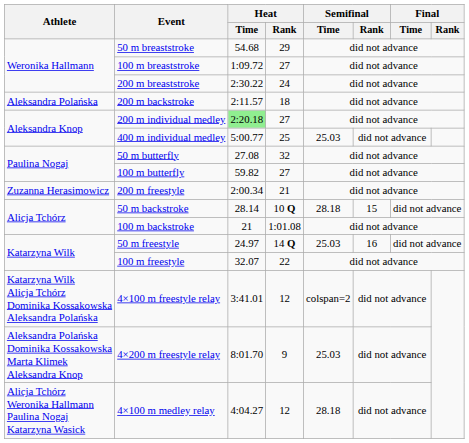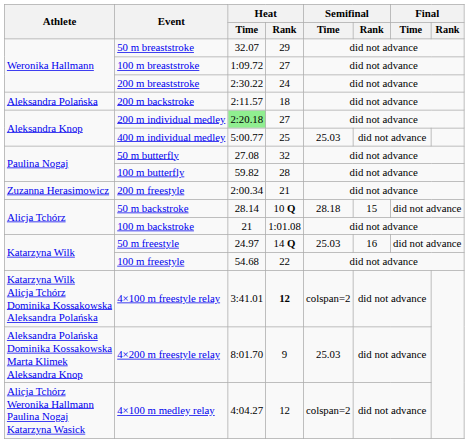(247, 48) 54.68 -> (247, 48) 32.07
(285, 173) 27 -> (285, 173) 28
(247, 262) 32.07 -> (247, 262) 54.68
(285, 299) normal -> (285, 299) bold
(328, 411) 28.18 -> (328, 411) colspan=2
